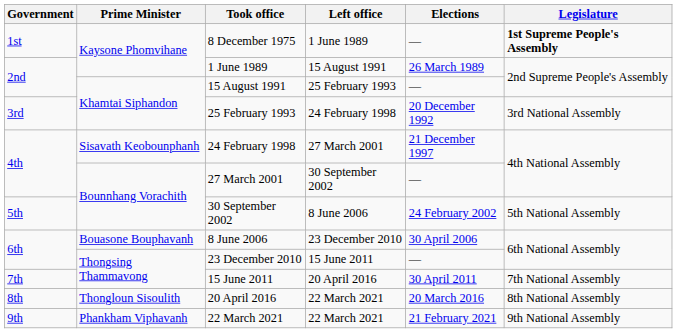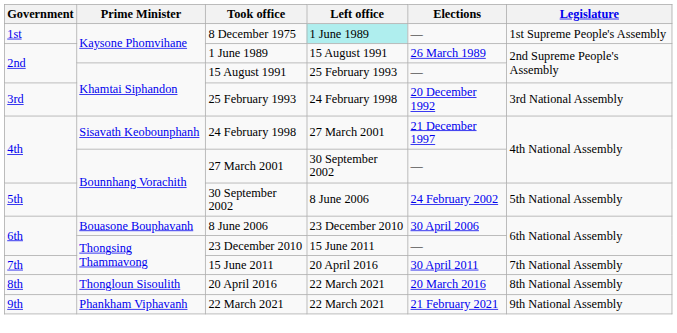(338, 40) no background -> (339, 33) paleturquoise background
(563, 40) bold -> (588, 33) normal
